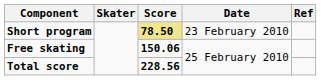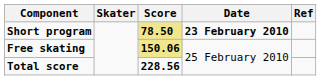(237, 31) normal -> (237, 31) bold
(160, 48) no background -> (160, 48) khaki background
